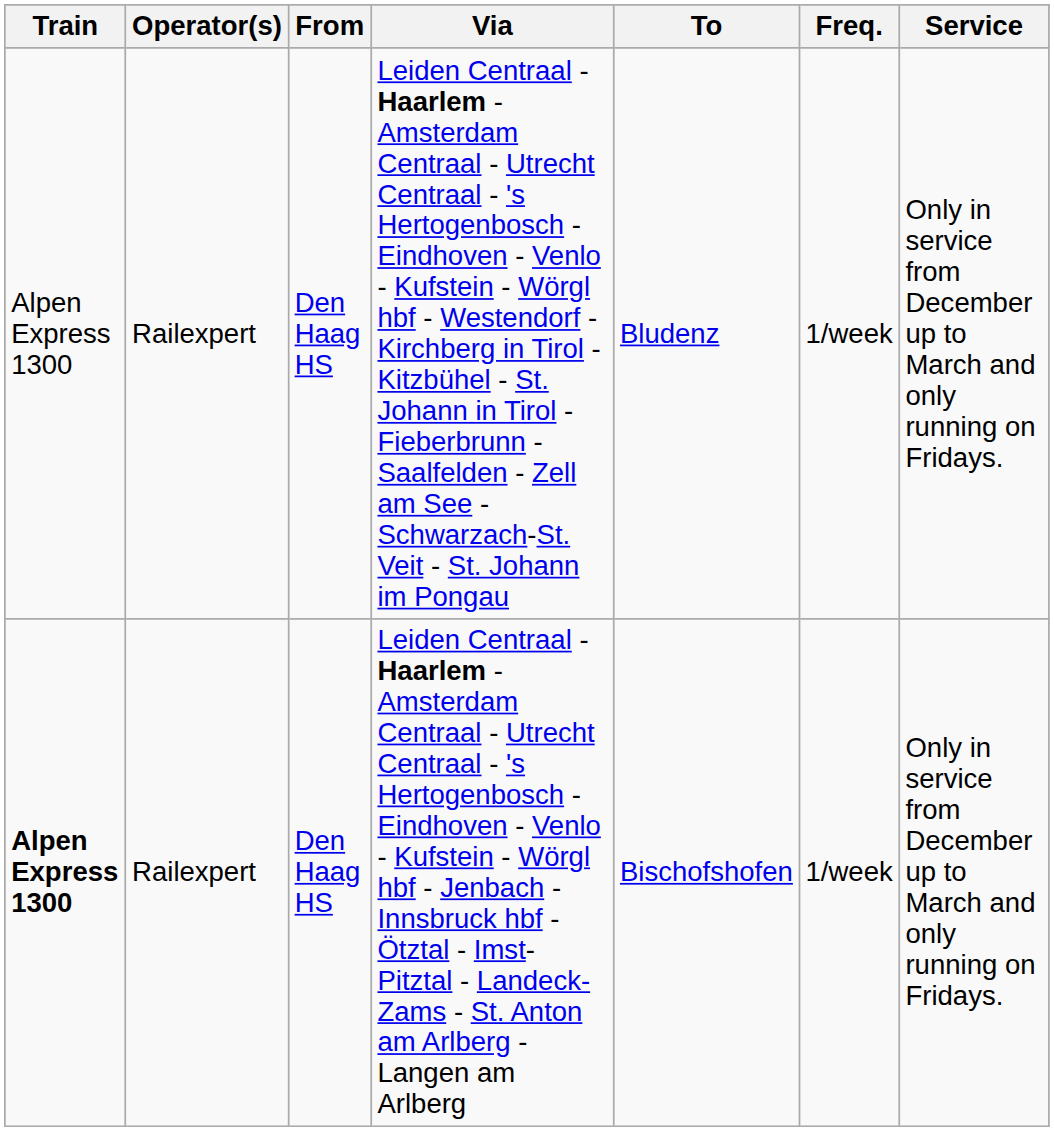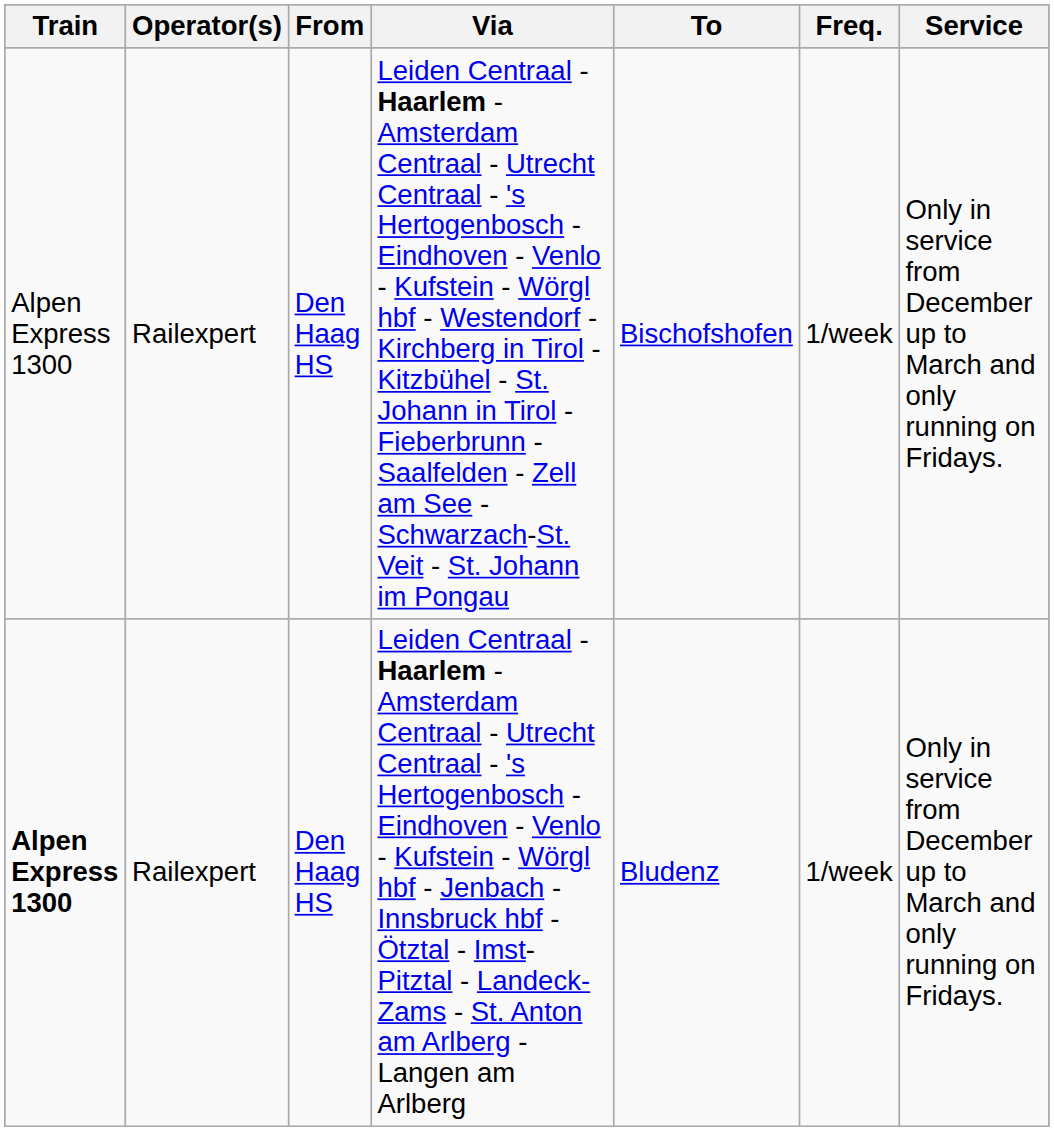(670, 333) Bludenz -> (706, 333) Bischofshofen
(706, 872) Bischofshofen -> (670, 872) Bludenz
